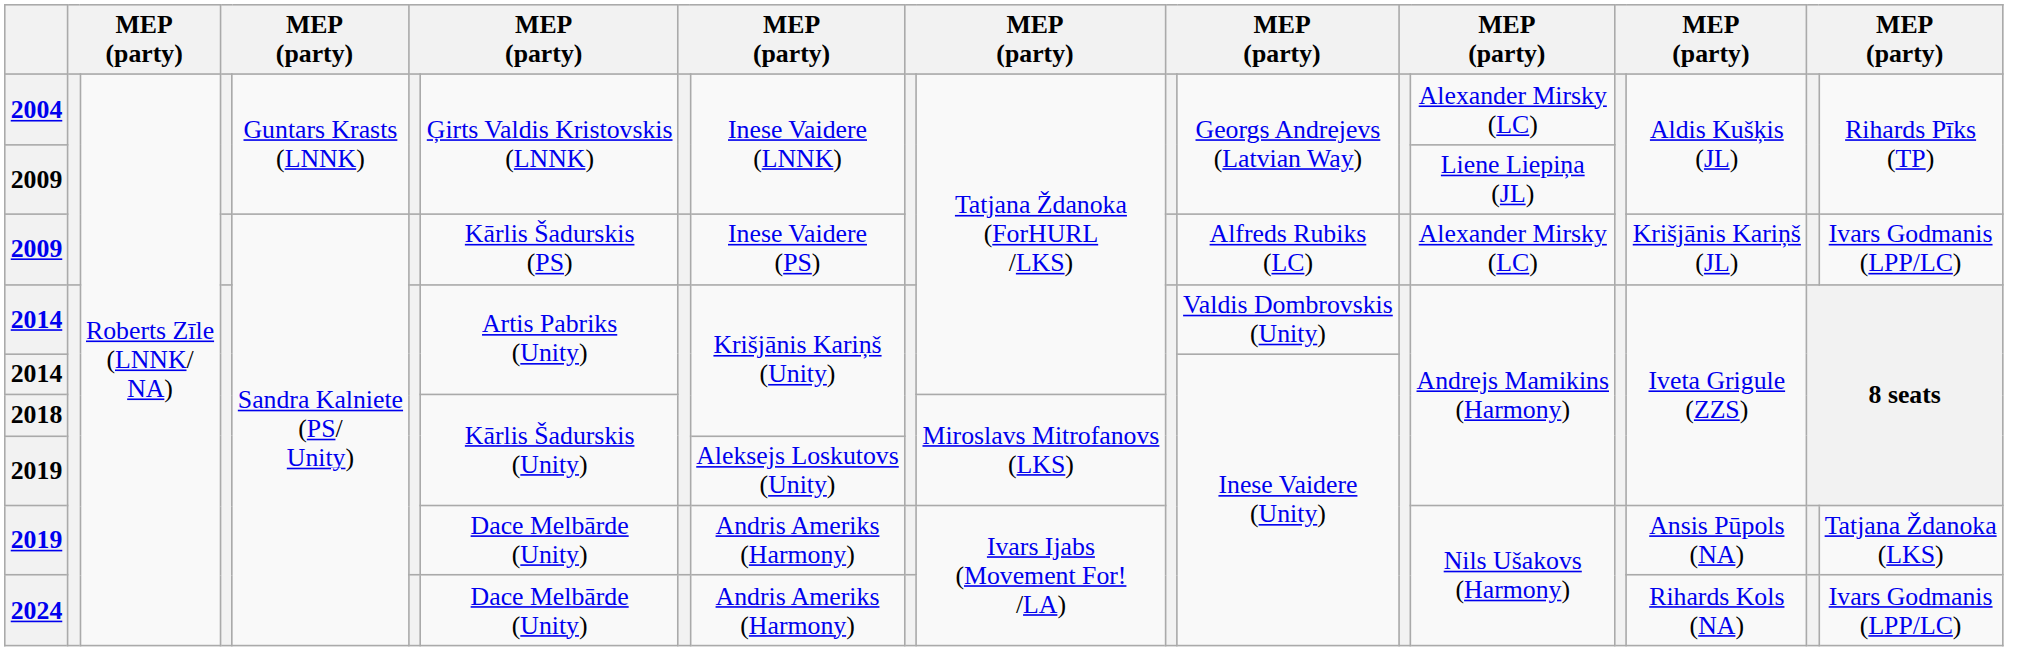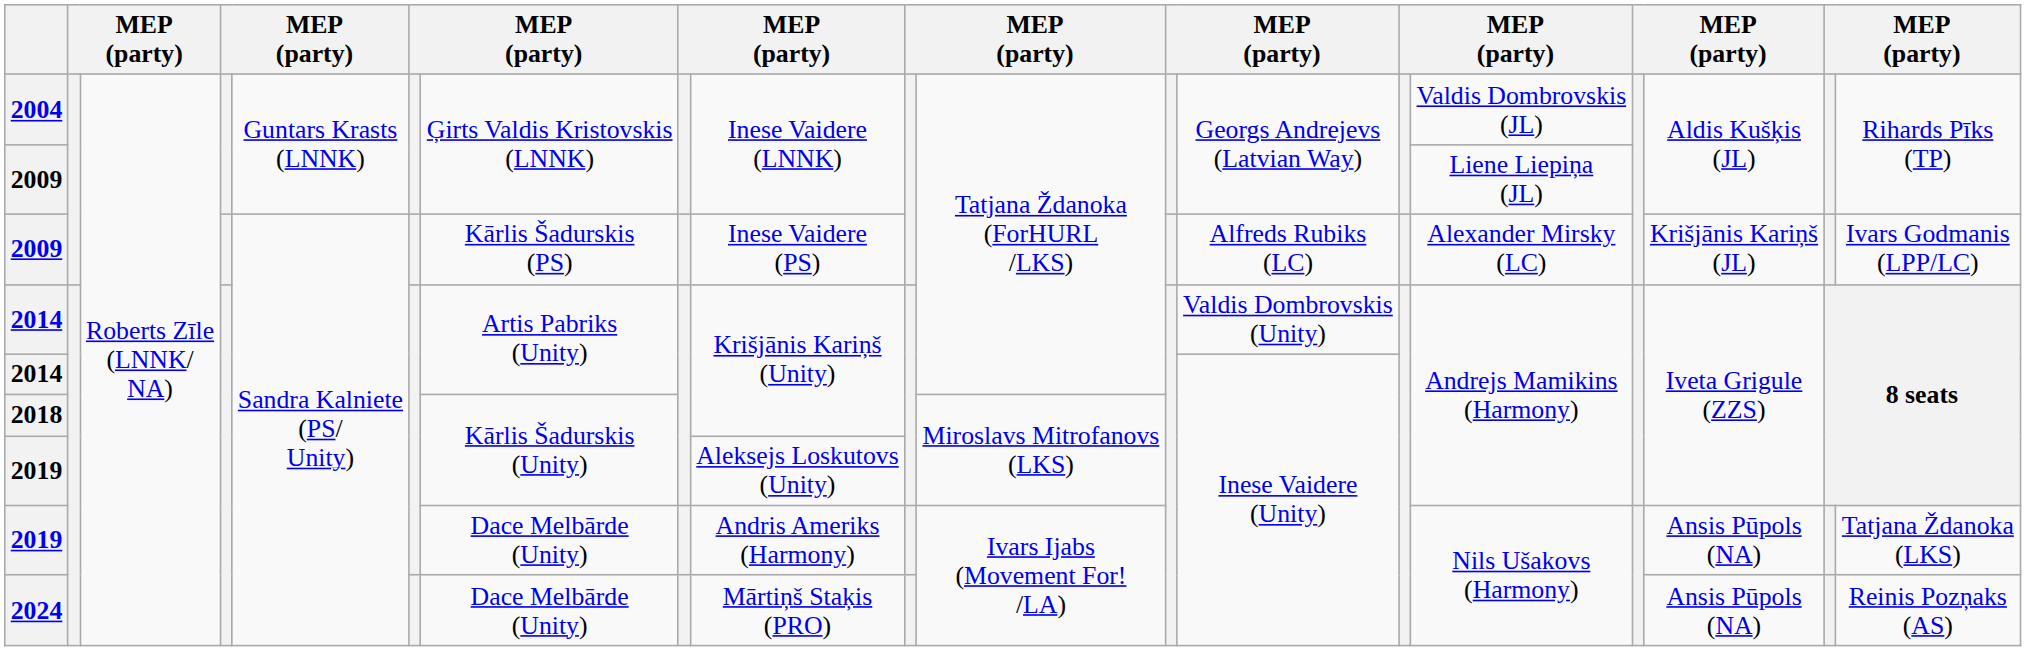(1513, 109) Alexander Mirsky (LC) -> (1521, 109) Valdis Dombrovskis (JL)
(798, 609) Andris Ameriks (Harmony) -> (797, 609) Mārtiņš Staķis (PRO)
(1717, 609) Rihards Kols (NA) -> (1734, 609) Ansis Pūpols (NA)
(1911, 609) Ivars Godmanis (LPP/LC) -> (1928, 609) Reinis Pozņaks (AS)
